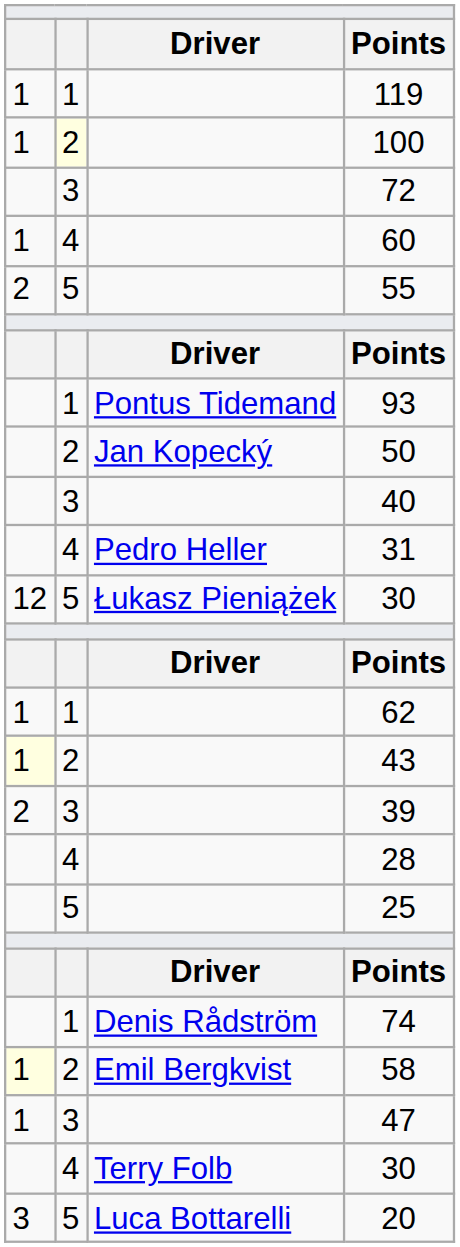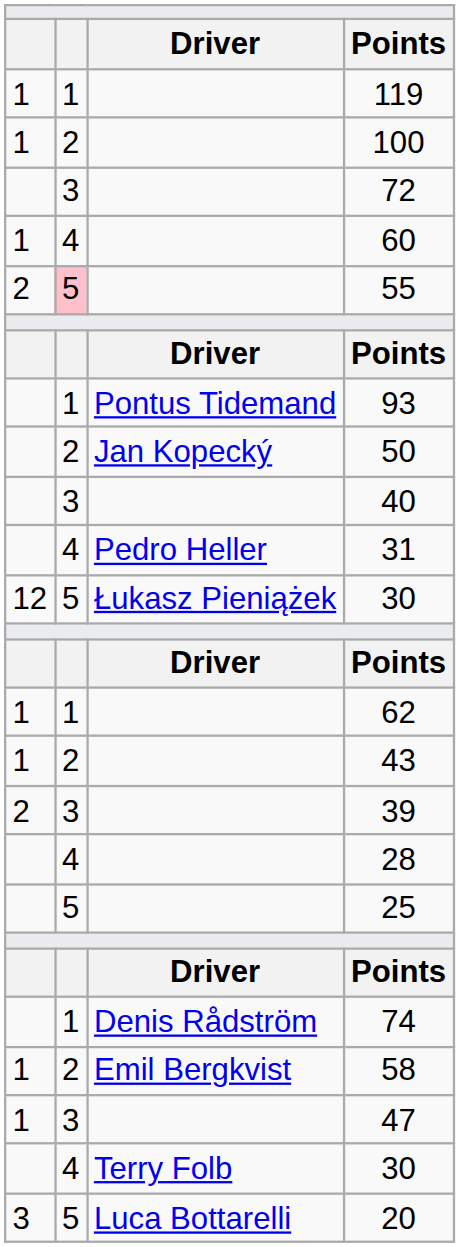(71, 142) lightyellow background -> (71, 142) no background
(71, 289) no background -> (71, 289) pink background
(21, 761) lightyellow background -> (21, 761) no background
(21, 1070) lightyellow background -> (21, 1070) no background
